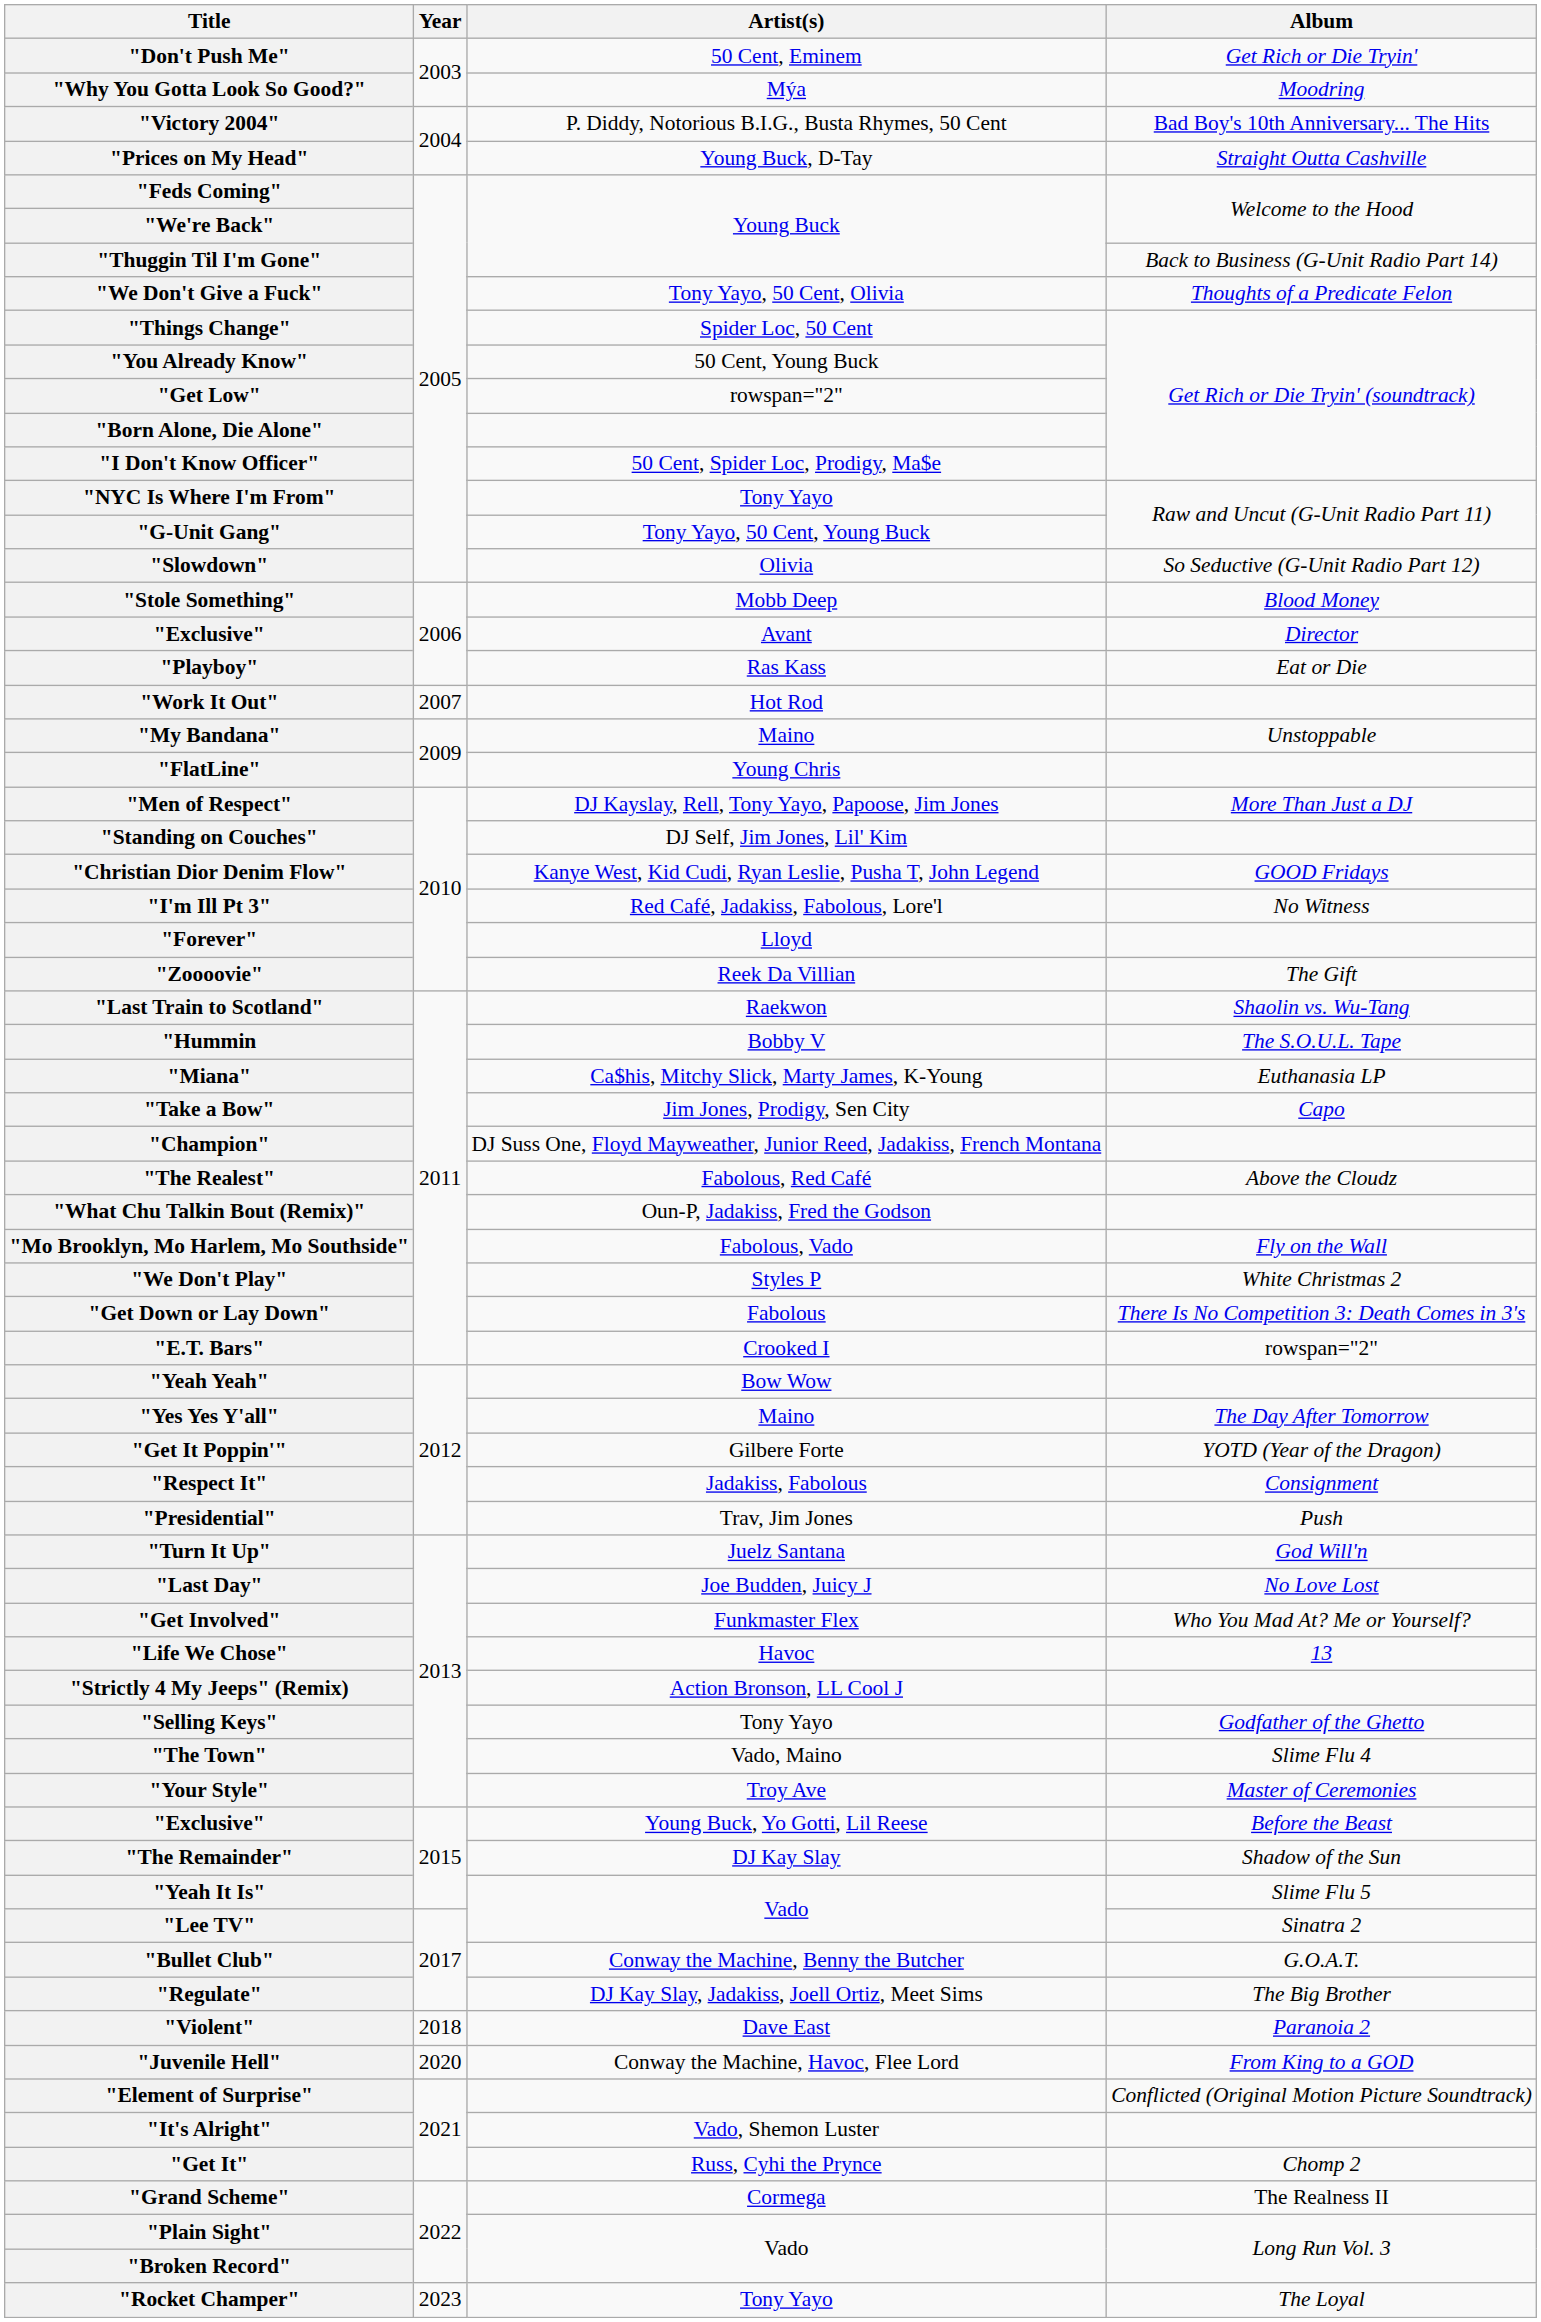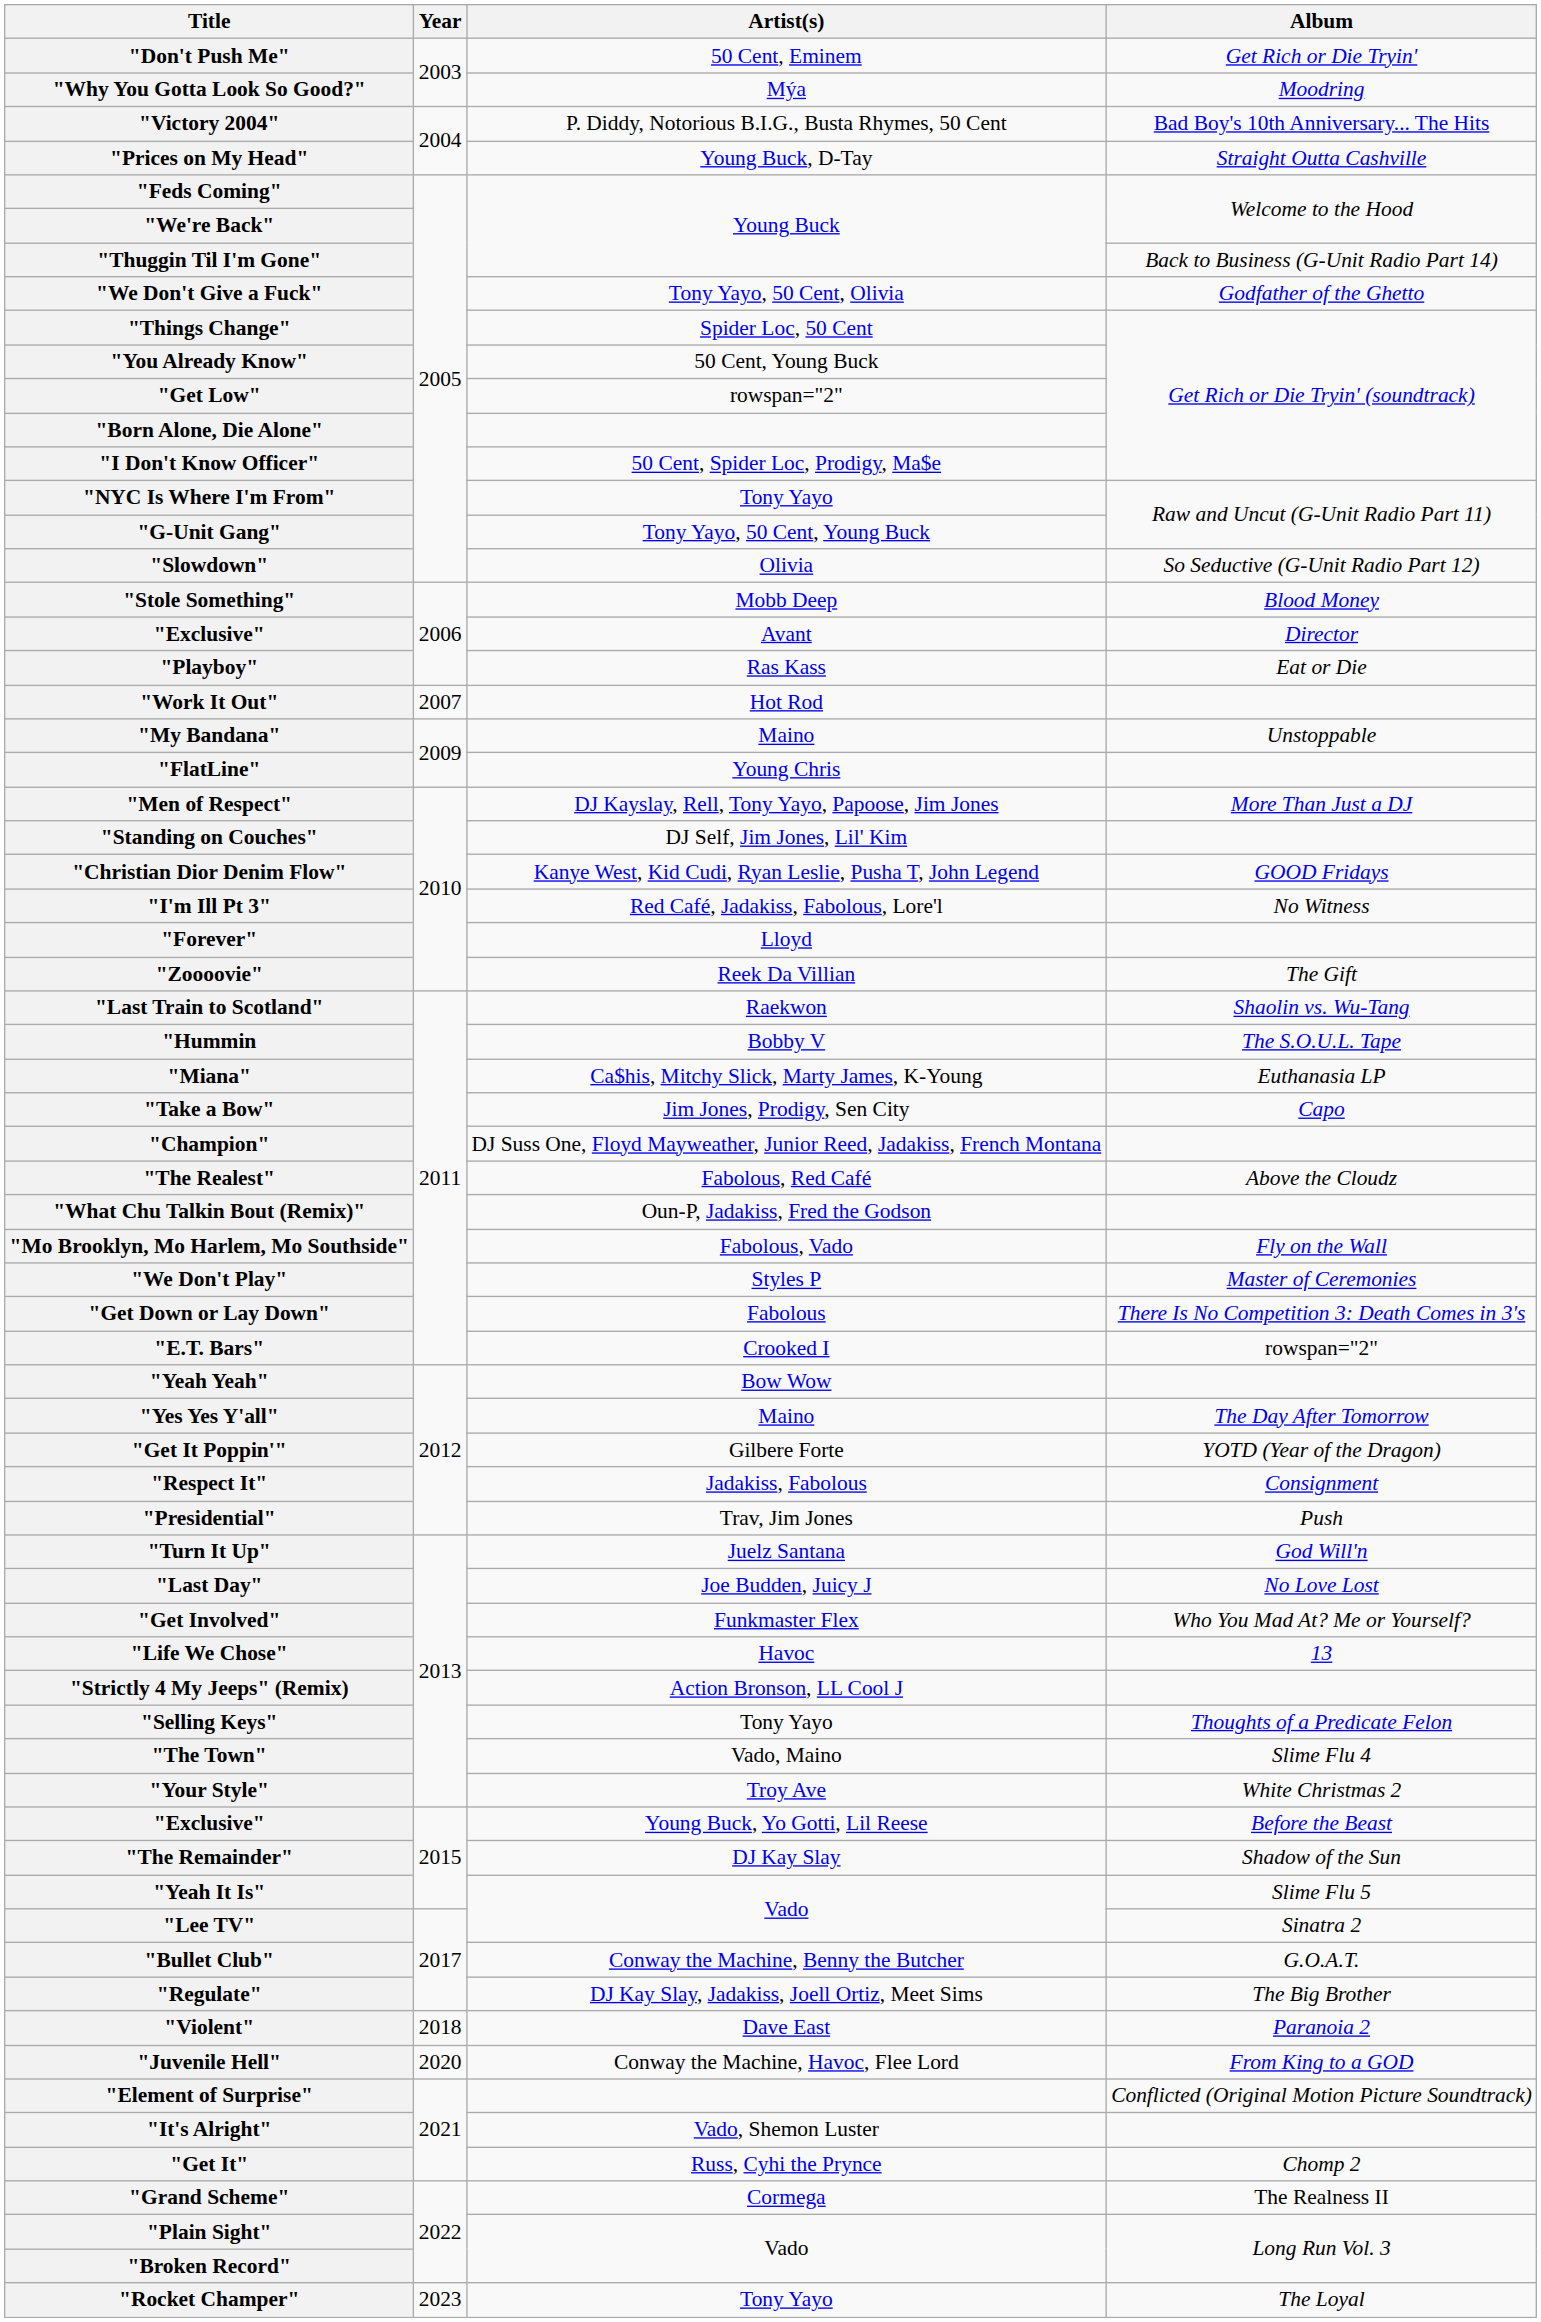(1322, 293) Thoughts of a Predicate Felon -> (1322, 293) Godfather of the Ghetto
(1322, 1279) White Christmas 2 -> (1322, 1279) Master of Ceremonies
(1322, 1721) Godfather of the Ghetto -> (1322, 1721) Thoughts of a Predicate Felon
(1322, 1789) Master of Ceremonies -> (1322, 1789) White Christmas 2
